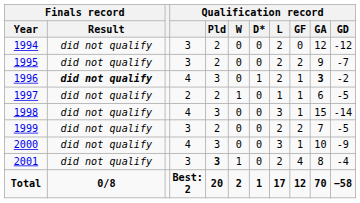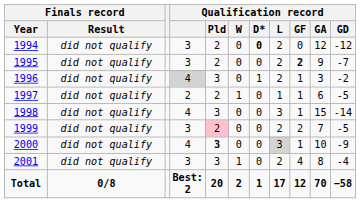(259, 46) normal -> (259, 46) bold
(300, 62) normal -> (300, 62) bold
(106, 79) bold -> (106, 79) normal
(188, 79) no background -> (188, 79) lightgrey background
(320, 79) bold -> (320, 79) normal
(217, 128) no background -> (217, 128) pink background
(217, 145) normal -> (217, 145) bold
(280, 145) no background -> (280, 145) lightgrey background
(217, 161) bold -> (217, 161) normal
